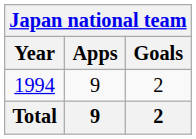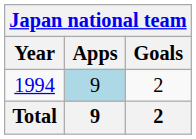(95, 85) no background -> (95, 85) lightblue background
